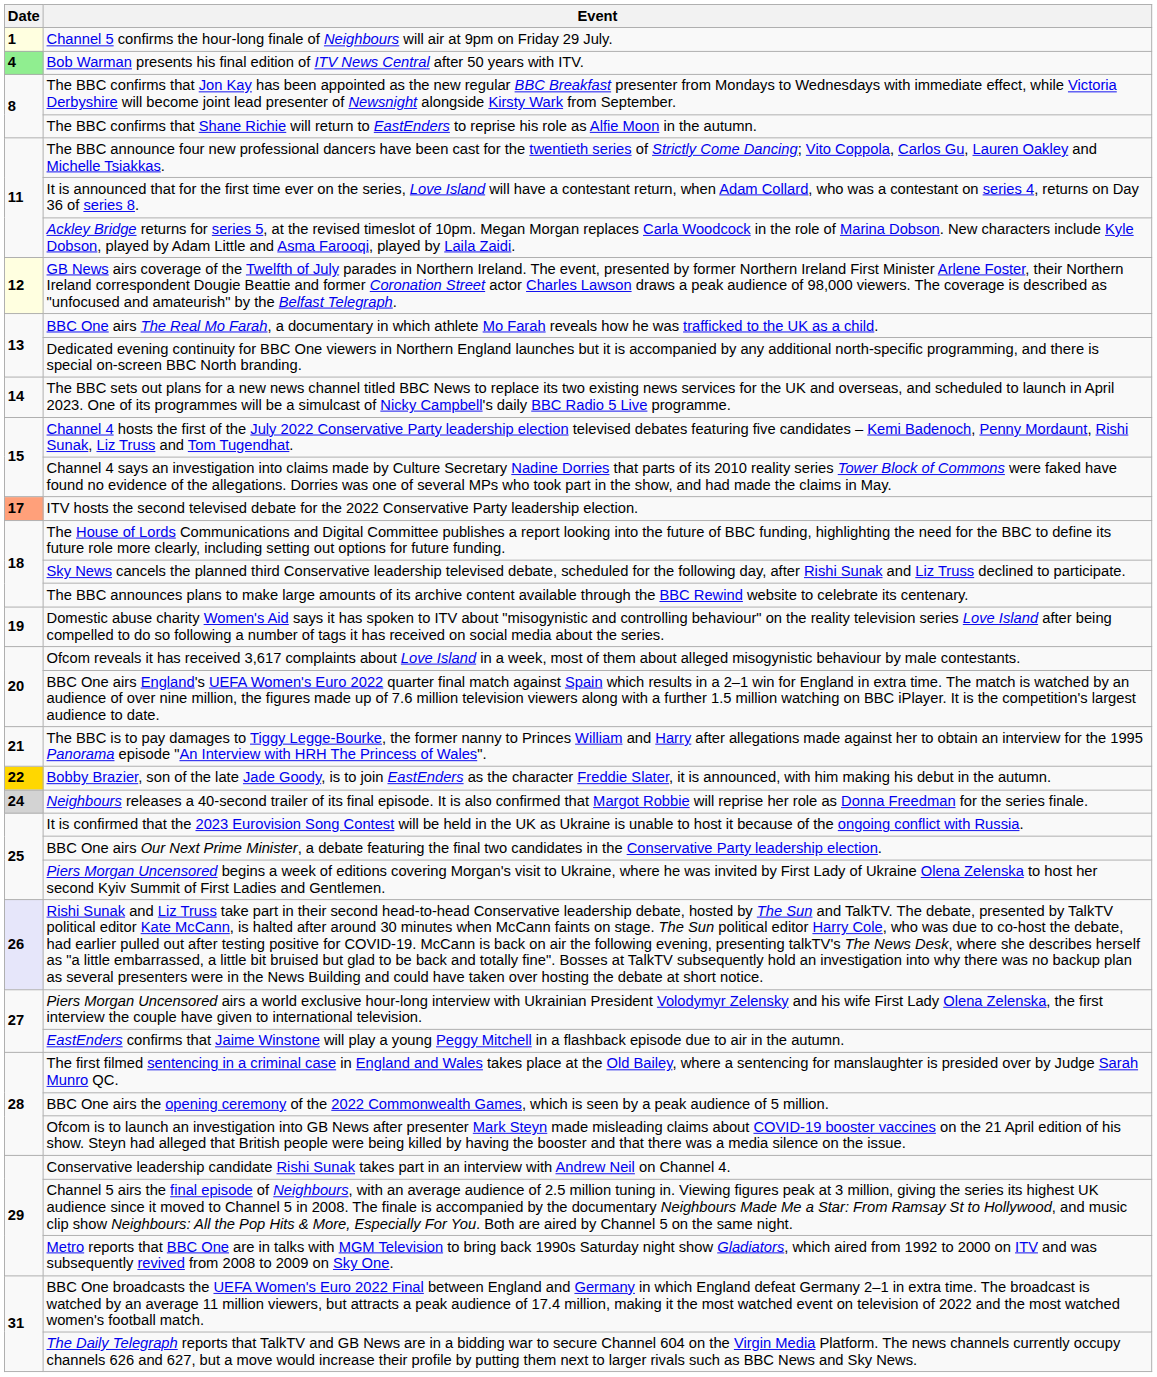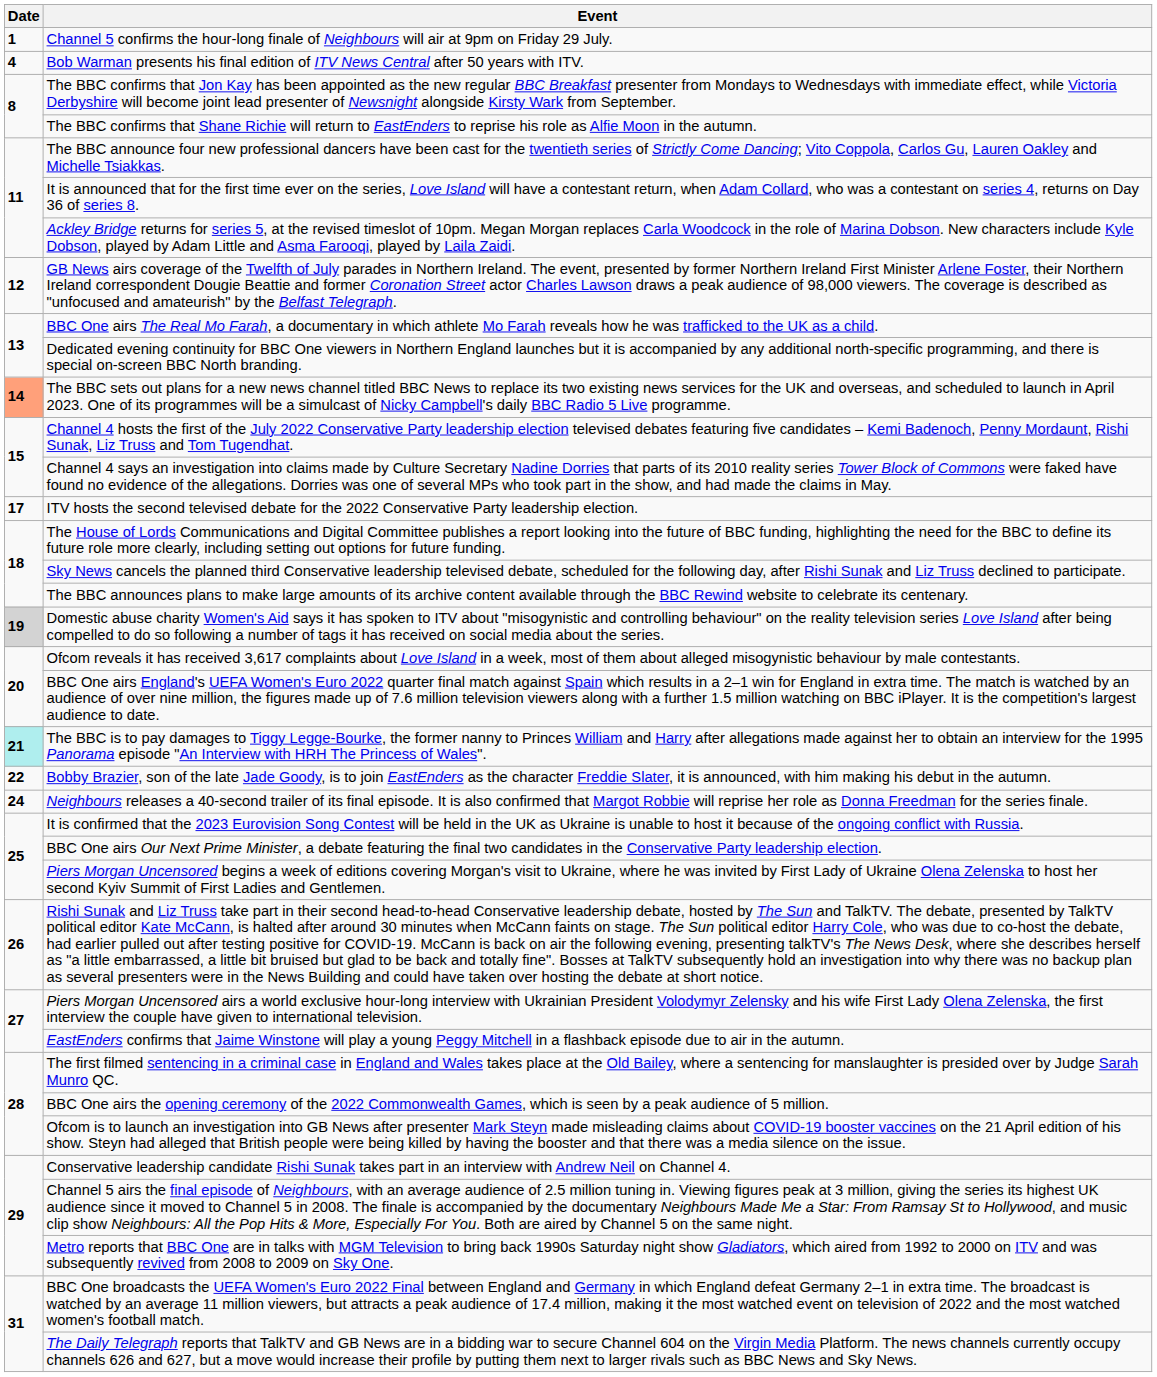(12, 39) lightyellow background -> (12, 39) no background
(12, 62) lightgreen background -> (12, 62) no background
(16, 285) lightyellow background -> (16, 285) no background
(16, 397) no background -> (16, 397) lightsalmon background
(16, 508) lightsalmon background -> (16, 508) no background
(16, 626) no background -> (16, 626) lightgrey background
(16, 746) no background -> (16, 746) paleturquoise background
(16, 778) gold background -> (16, 778) no background
(16, 801) lightgrey background -> (16, 801) no background
(16, 944) lavender background -> (16, 944) no background
